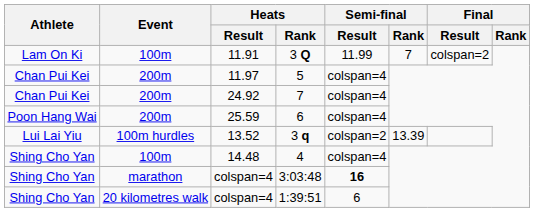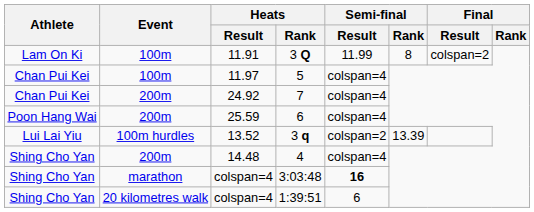(408, 55) 7 -> (408, 55) 8
(155, 76) 200m -> (155, 76) 100m
(155, 157) 100m -> (155, 157) 200m
